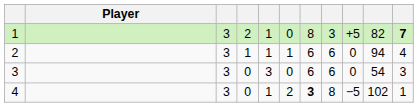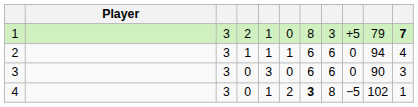(378, 33) 82 -> (378, 33) 79
(378, 72) 54 -> (378, 72) 90
